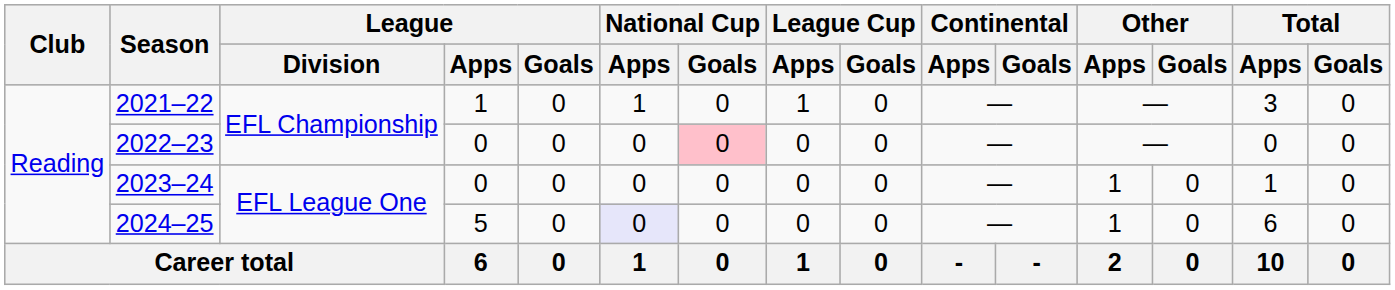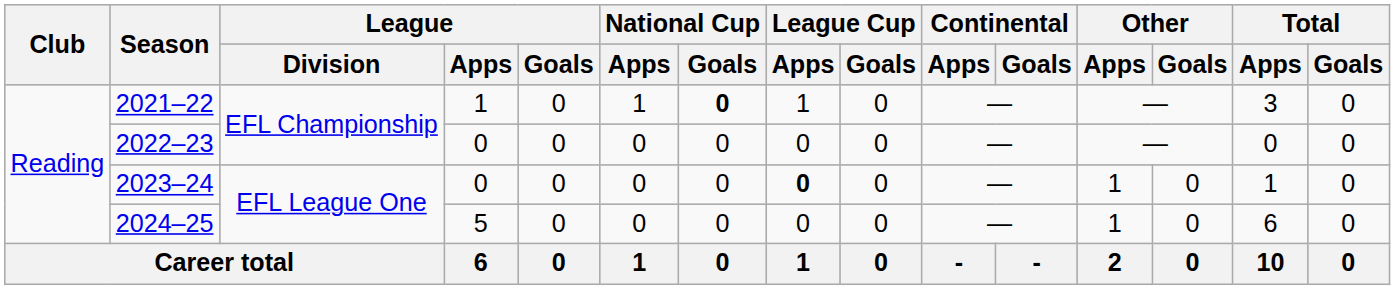(722, 104) normal -> (722, 104) bold
(722, 143) pink background -> (722, 143) no background
(803, 183) normal -> (803, 183) bold
(639, 223) lavender background -> (639, 223) no background
